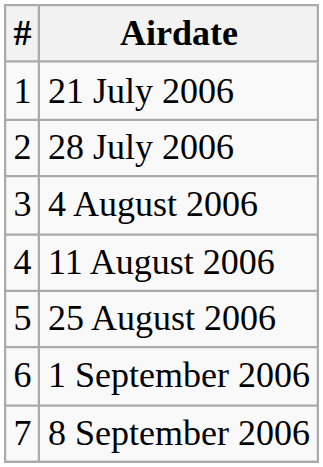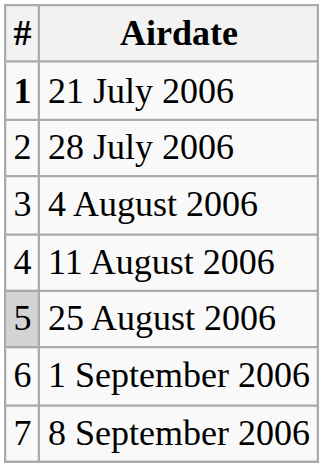(22, 90) normal -> (22, 90) bold
(22, 318) no background -> (22, 318) lightgrey background
